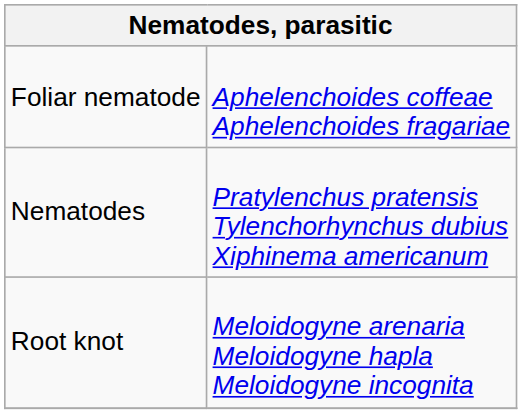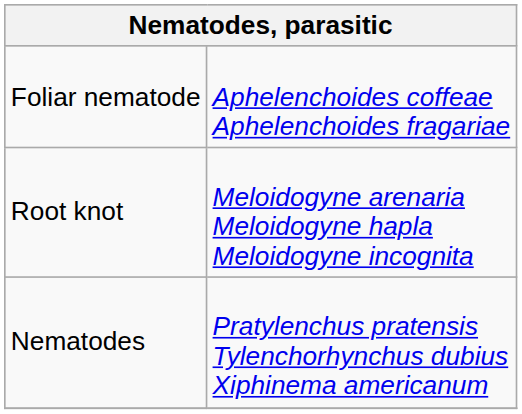rows swapped: (78, 211) <-> (67, 342)
